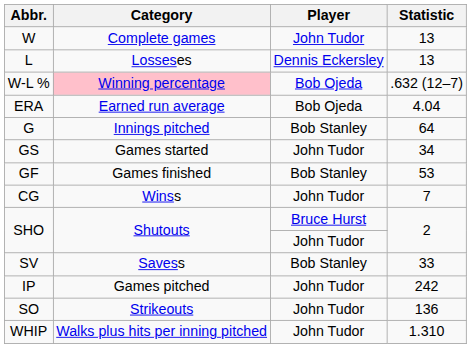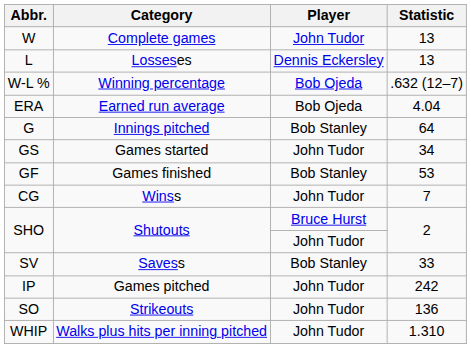(162, 83) pink background -> (162, 83) no background
